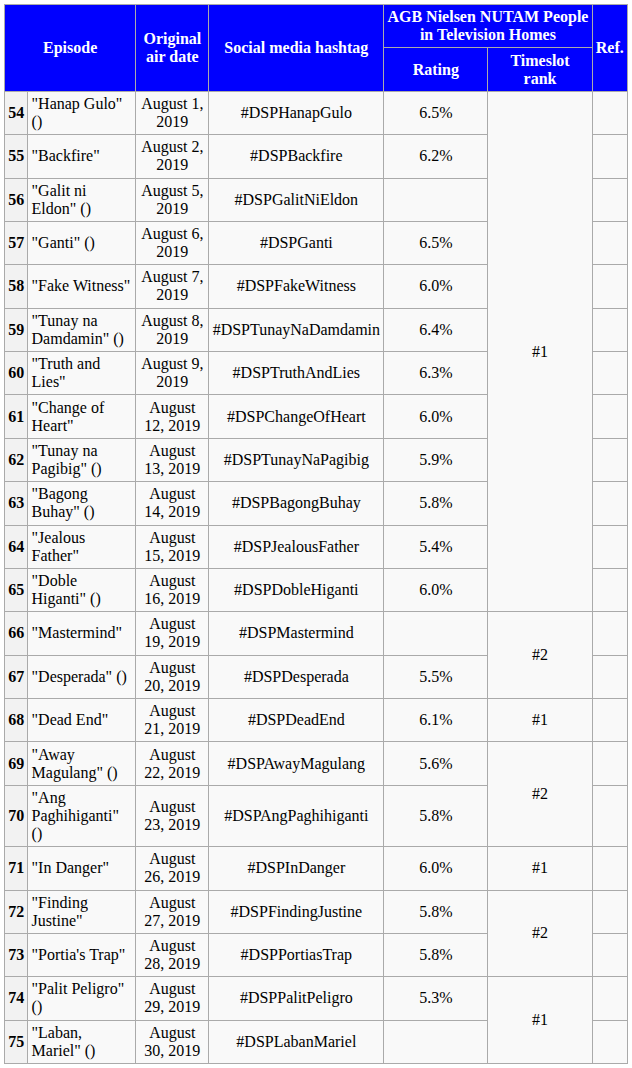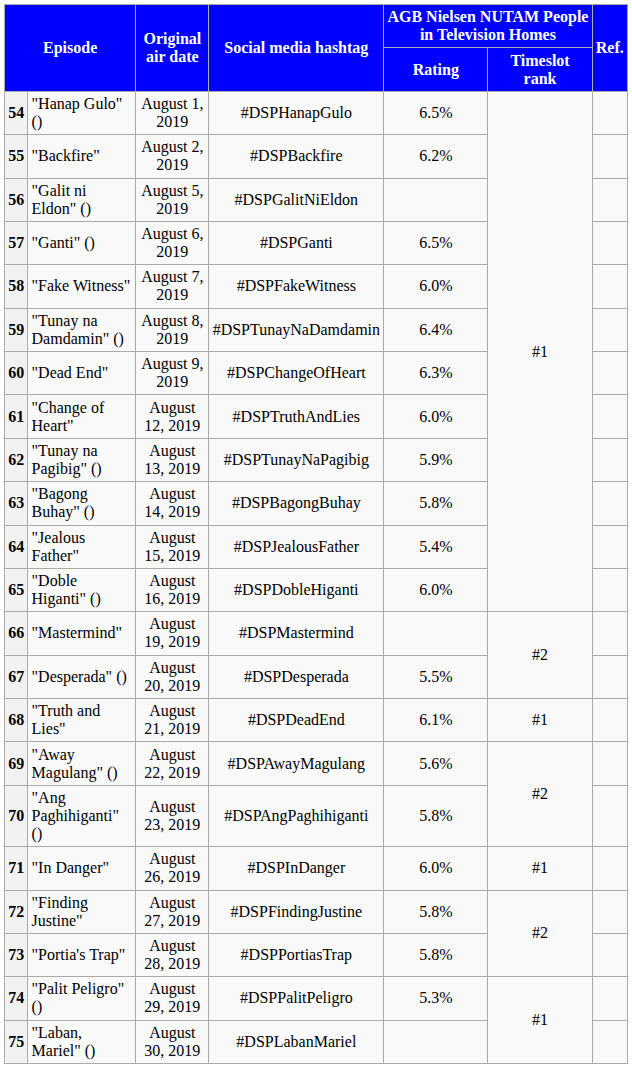(66, 373) "Truth and Lies" -> (70, 373) "Dead End"
(296, 373) #DSPTruthAndLies -> (296, 373) #DSPChangeOfHeart
(296, 416) #DSPChangeOfHeart -> (296, 416) #DSPTruthAndLies
(70, 720) "Dead End" -> (66, 720) "Truth and Lies"
